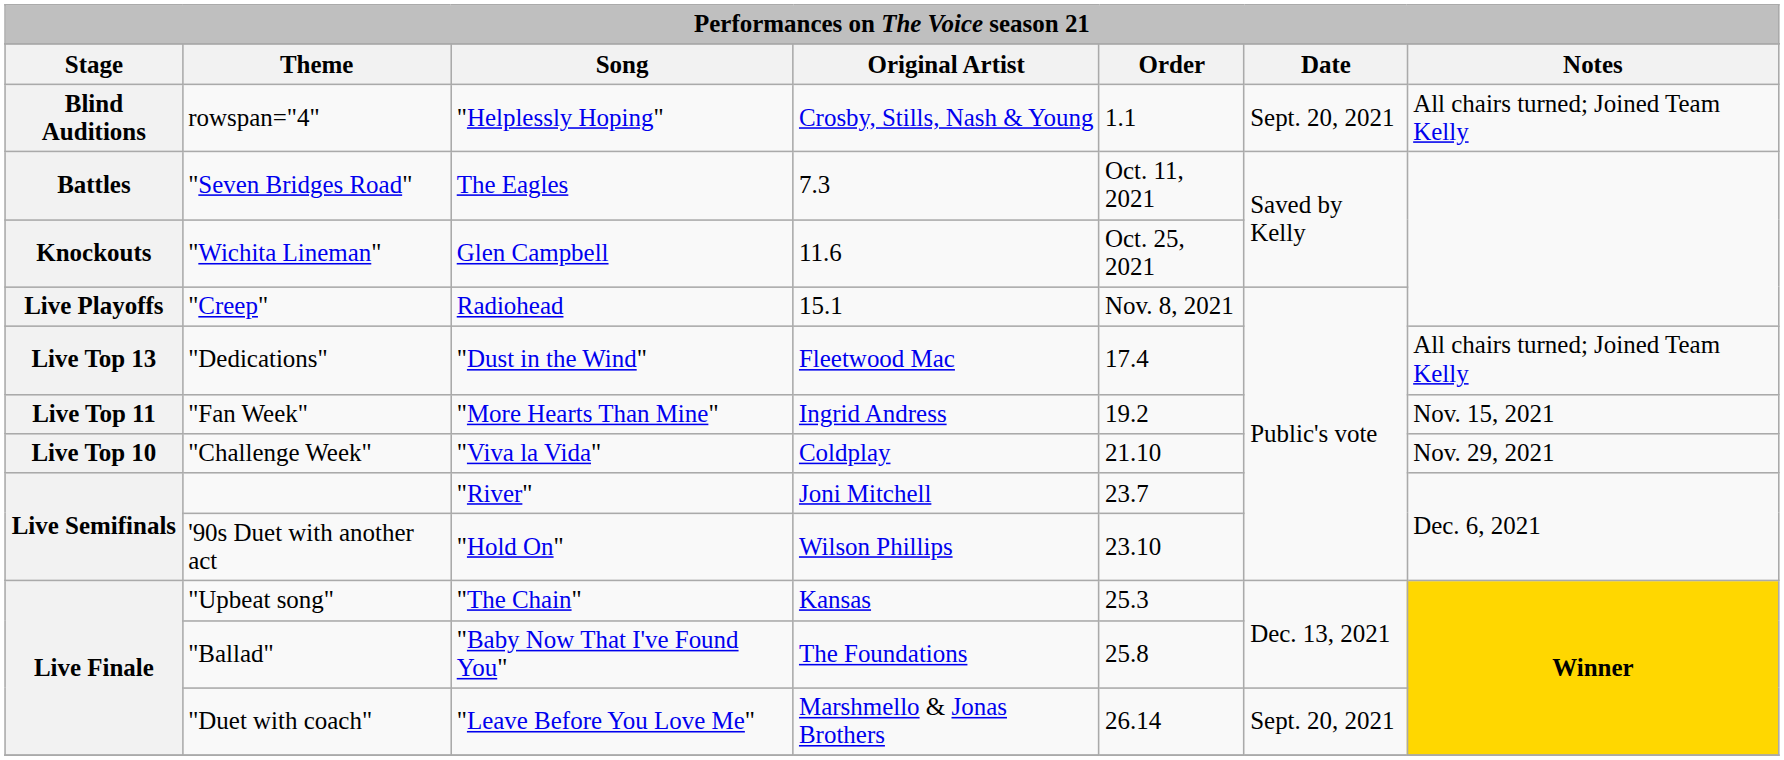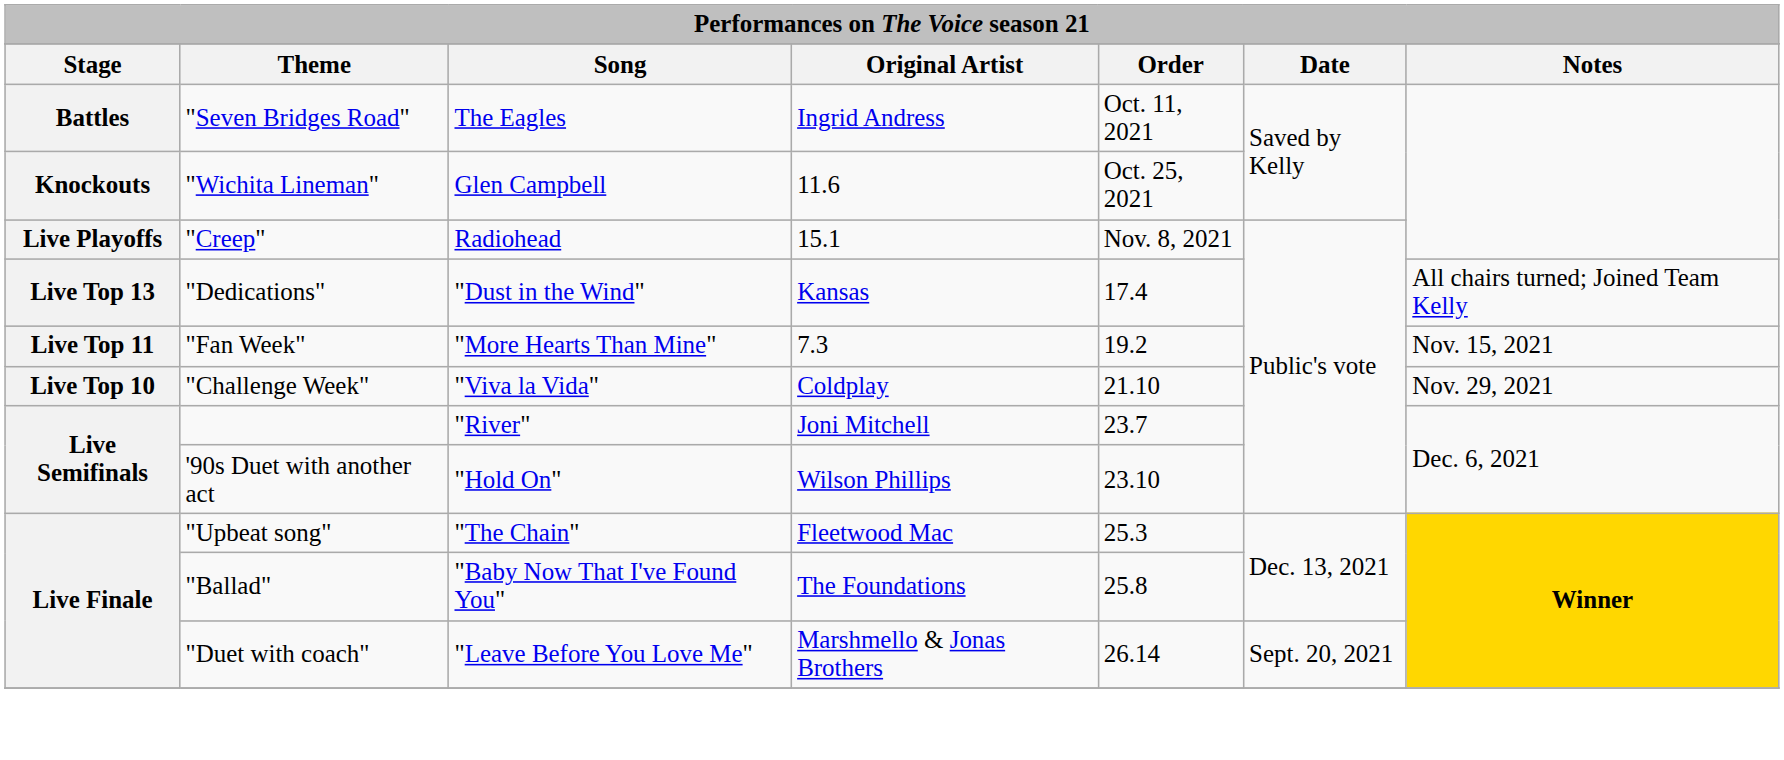- row: (254, 117)
(815, 185) 7.3 -> (871, 117) Ingrid Andress
(877, 360) Fleetwood Mac -> (833, 292) Kansas
(873, 413) Ingrid Andress -> (813, 346) 7.3
(835, 600) Kansas -> (875, 532) Fleetwood Mac
